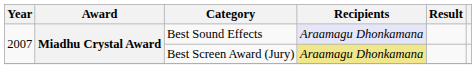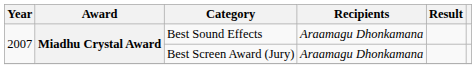(362, 34) lavender background -> (362, 34) no background
(362, 53) khaki background -> (362, 53) no background
